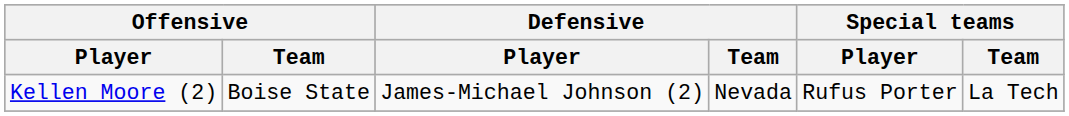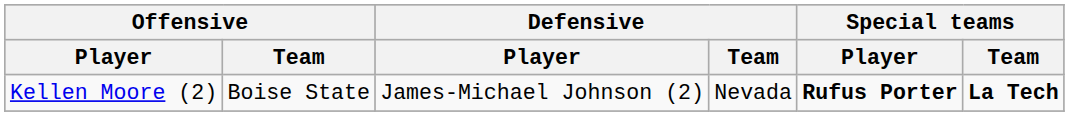(880, 93) normal -> (880, 93) bold
(1013, 93) normal -> (1013, 93) bold
